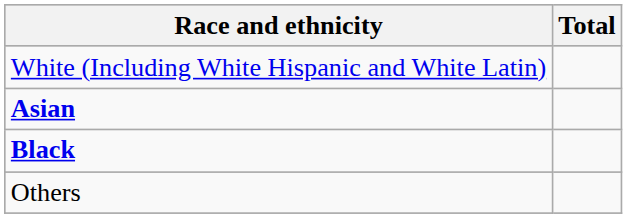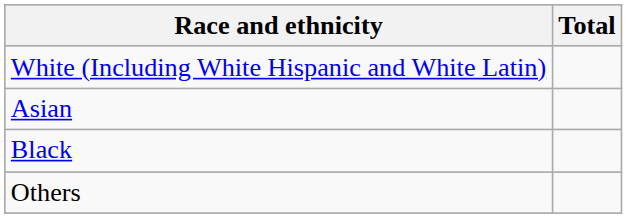(43, 108) bold -> (41, 108) normal
(43, 150) bold -> (41, 150) normal
